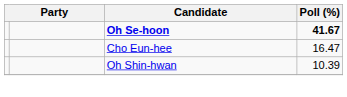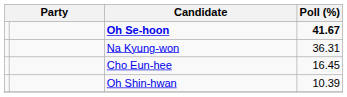+ row: (143, 48)
(326, 48) 16.47 -> (326, 65) 16.45
